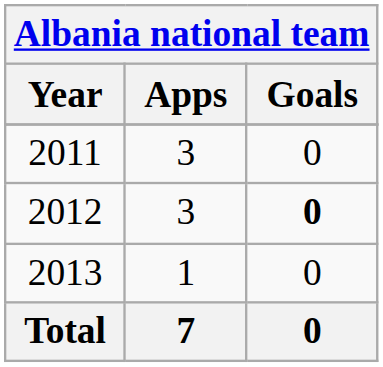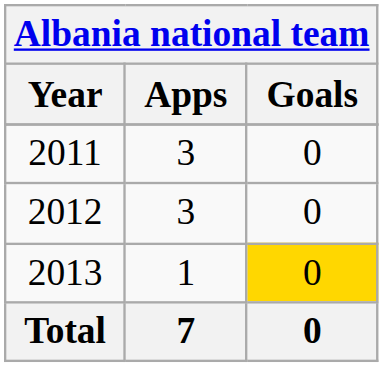(312, 212) bold -> (312, 212) normal
(312, 271) no background -> (312, 271) gold background
